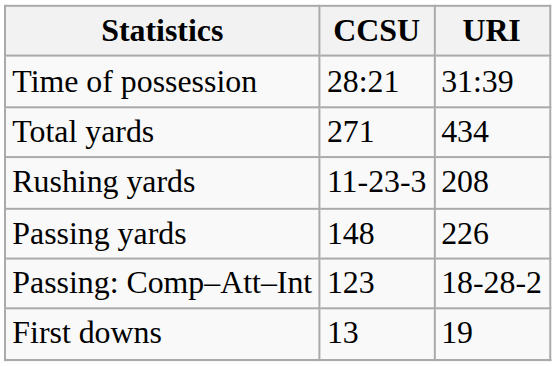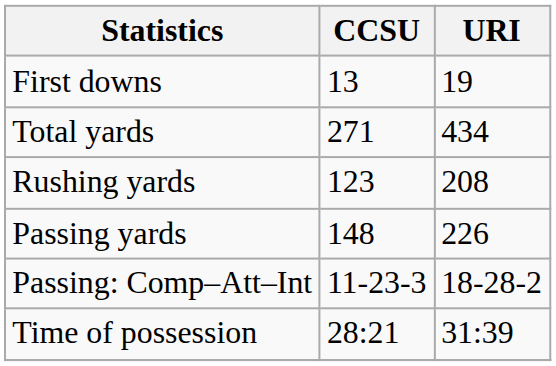rows swapped: (87, 333) <-> (135, 81)
(377, 182) 11-23-3 -> (351, 182) 123
(351, 283) 123 -> (377, 283) 11-23-3
